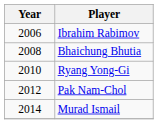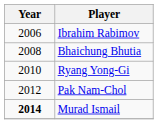(30, 109) normal -> (30, 109) bold
